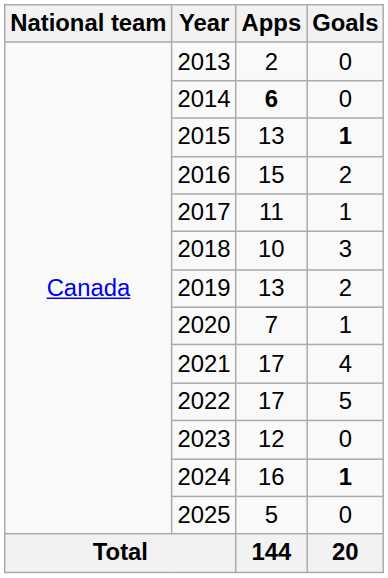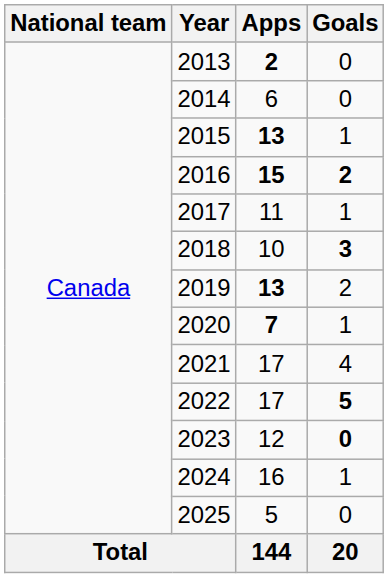(271, 61) normal -> (271, 61) bold
(271, 99) bold -> (271, 99) normal
(271, 136) normal -> (271, 136) bold
(345, 136) bold -> (345, 136) normal
(271, 174) normal -> (271, 174) bold
(345, 174) normal -> (345, 174) bold
(345, 250) normal -> (345, 250) bold
(271, 288) normal -> (271, 288) bold
(271, 325) normal -> (271, 325) bold
(345, 401) normal -> (345, 401) bold
(345, 439) normal -> (345, 439) bold
(345, 477) bold -> (345, 477) normal
